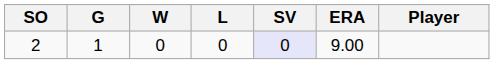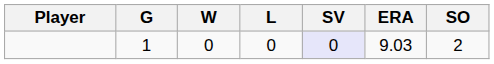columns swapped: (434, 17) <-> (36, 17)
(347, 44) 9.00 -> (396, 44) 9.03
